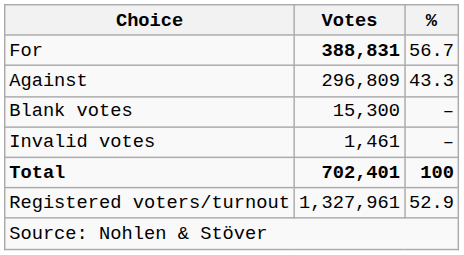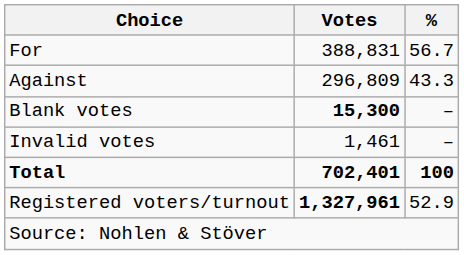(361, 50) bold -> (361, 50) normal
(366, 112) normal -> (366, 112) bold
(350, 203) normal -> (350, 203) bold
